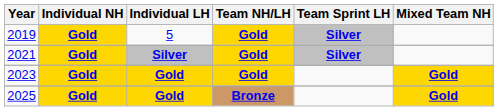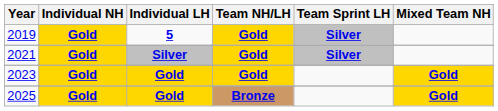(170, 34) normal -> (170, 34) bold
